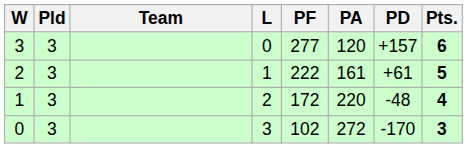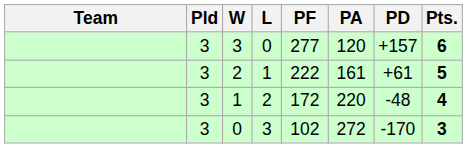columns swapped: (161, 18) <-> (19, 18)
